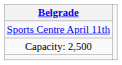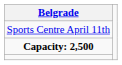(58, 46) normal -> (58, 46) bold
